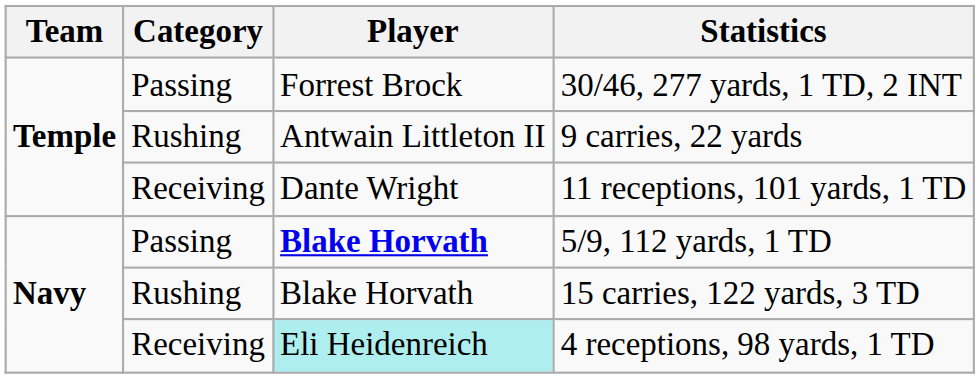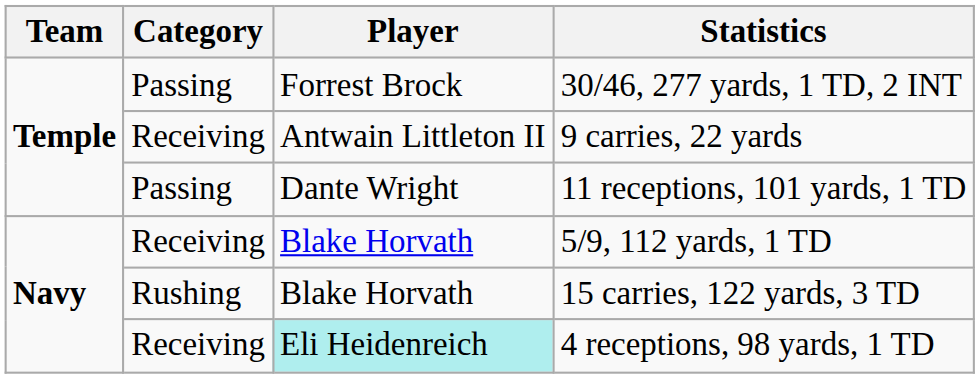(186, 136) Rushing -> (198, 136) Receiving
(198, 188) Receiving -> (182, 188) Passing
(182, 240) Passing -> (198, 240) Receiving
(384, 240) bold -> (377, 240) normal
